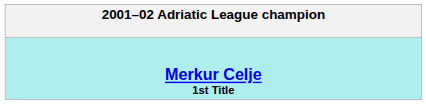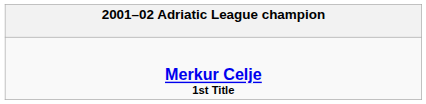(213, 81) paleturquoise background -> (213, 81) no background
